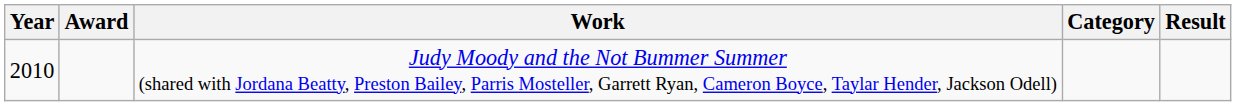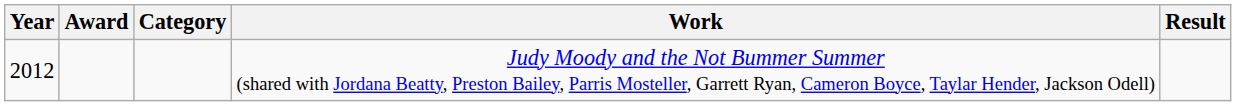columns swapped: (1111, 22) <-> (598, 22)
(32, 69) 2010 -> (32, 69) 2012
